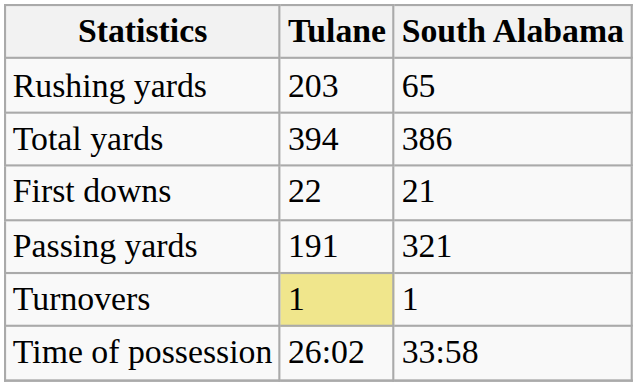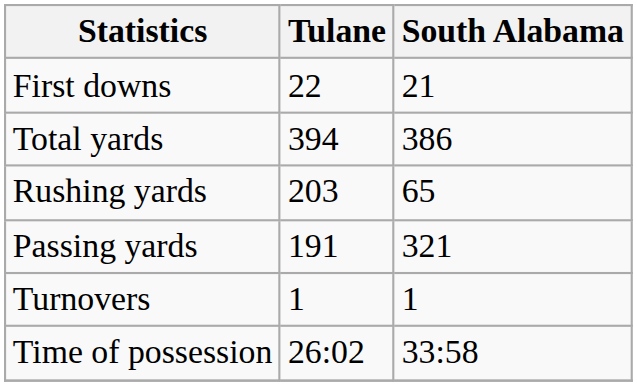rows swapped: (92, 191) <-> (110, 84)
(296, 298) khaki background -> (296, 298) no background
